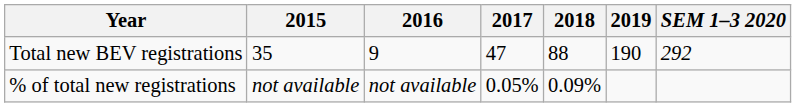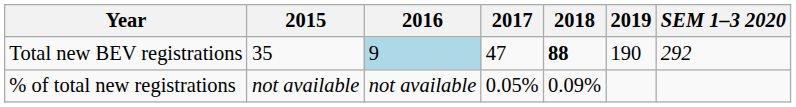(374, 53) no background -> (374, 53) lightblue background
(558, 53) normal -> (558, 53) bold
